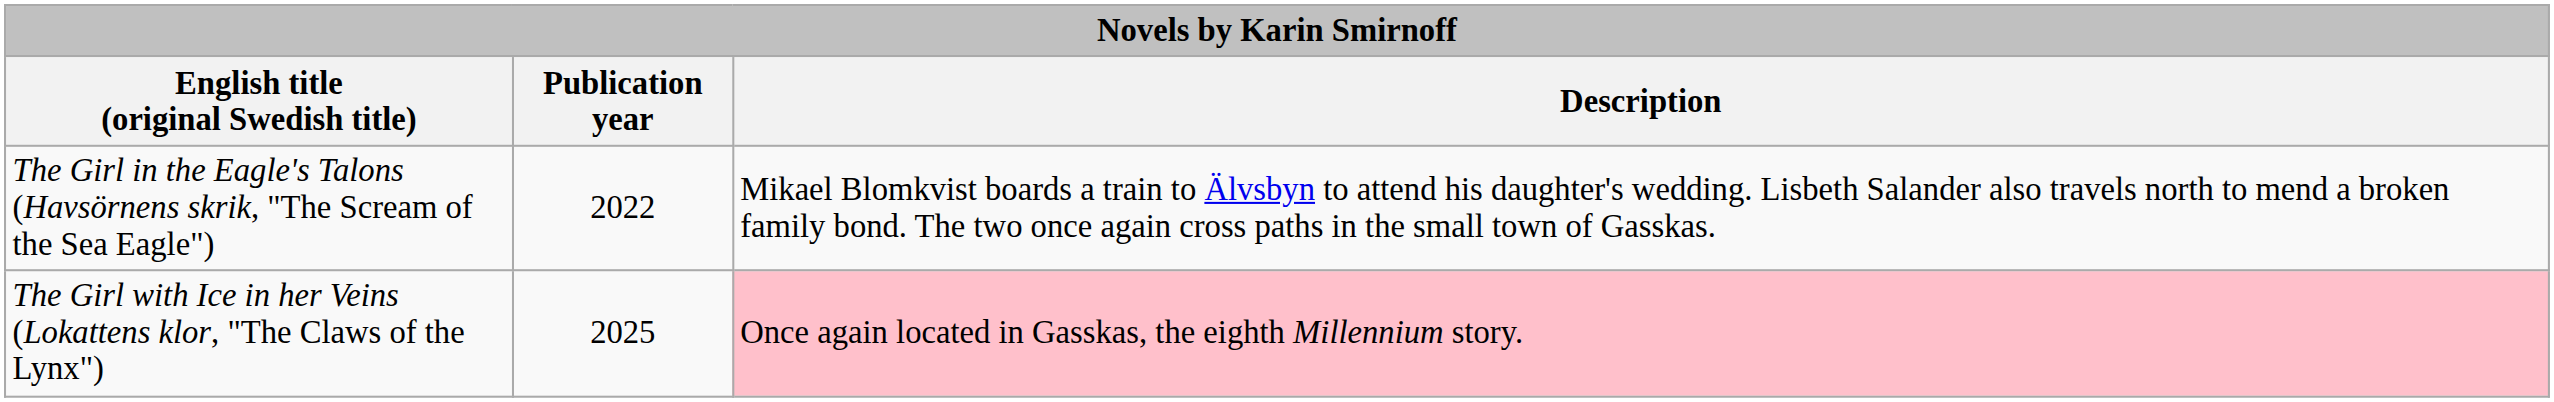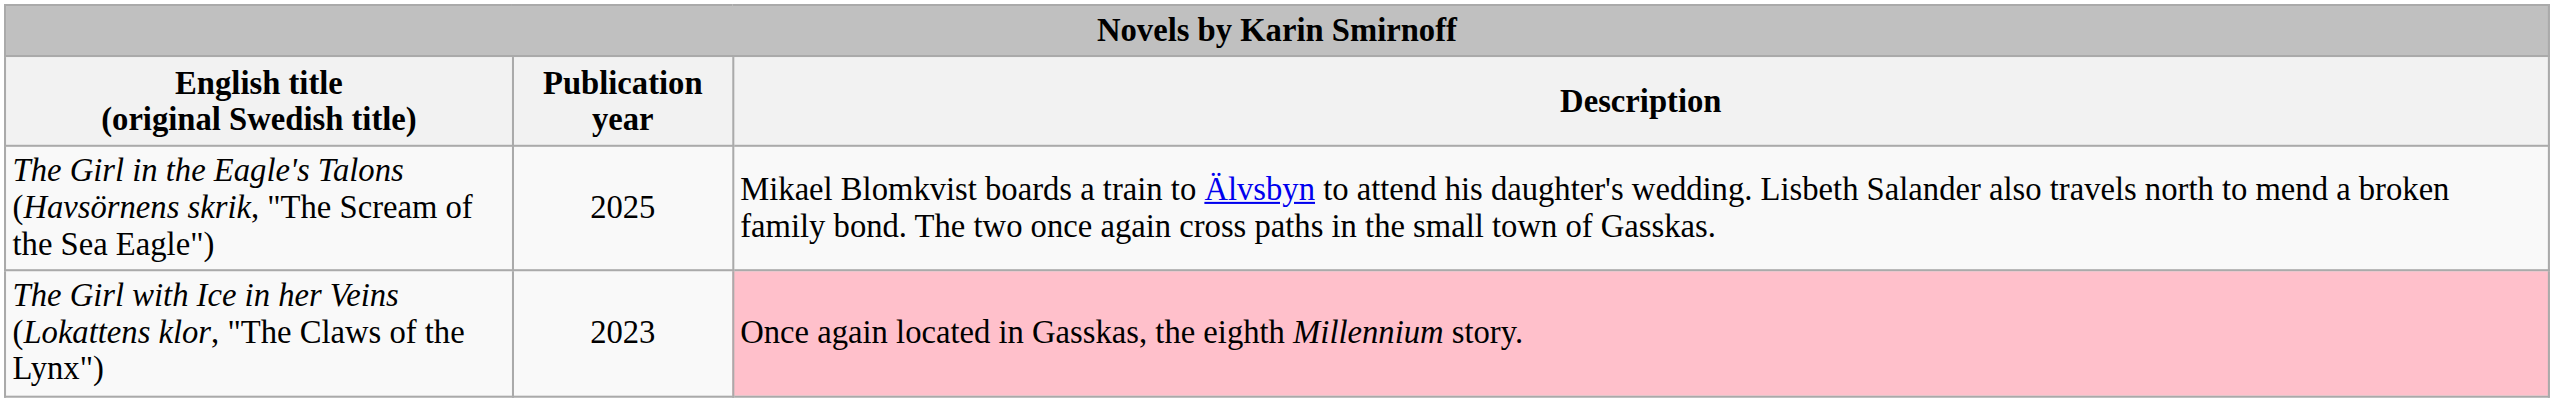(623, 207) 2022 -> (623, 207) 2025
(623, 332) 2025 -> (623, 332) 2023
